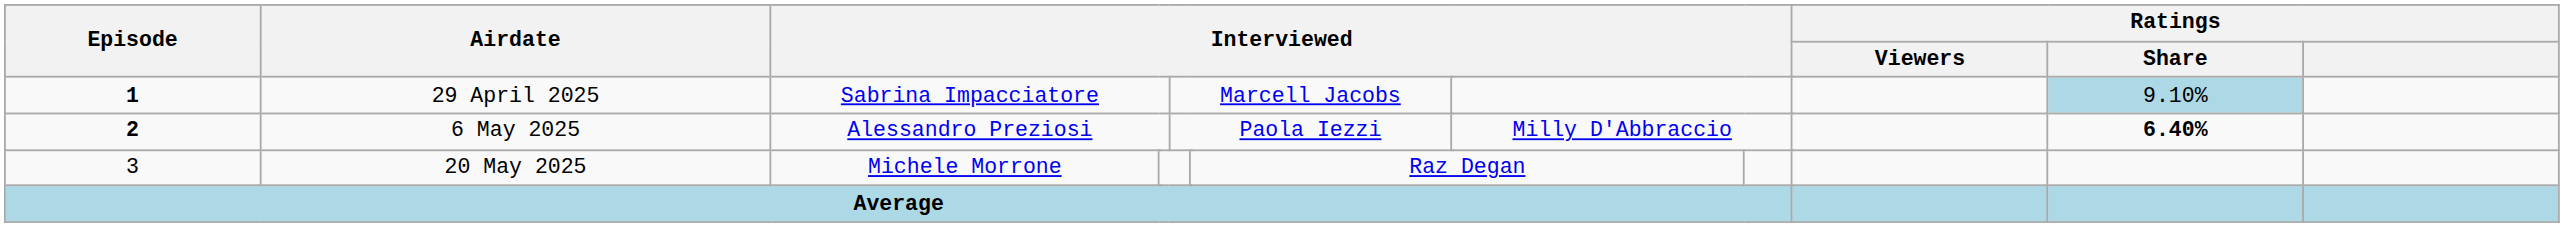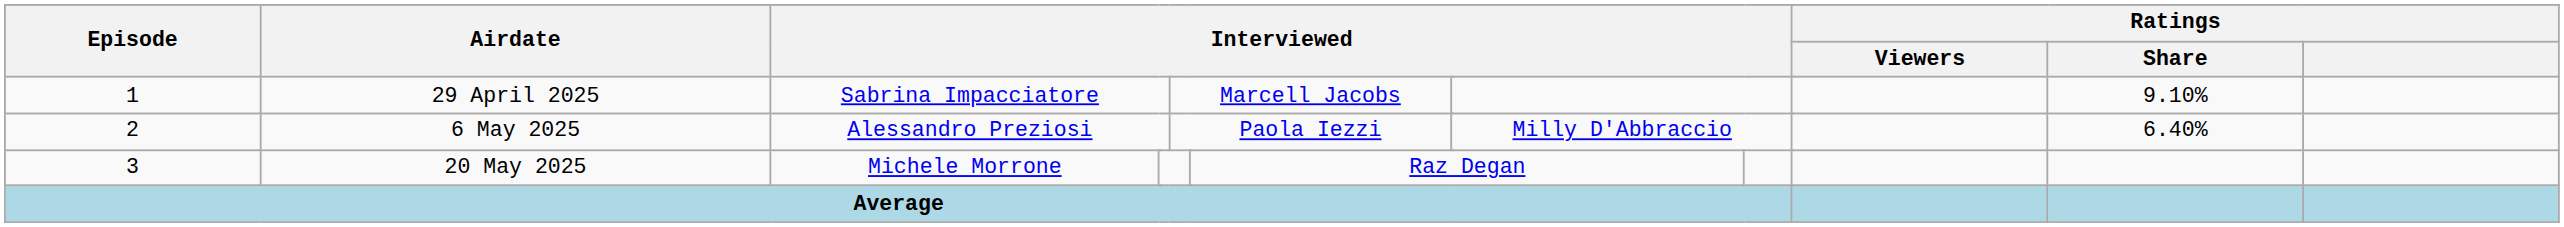(133, 95) bold -> (133, 95) normal
(2175, 95) lightblue background -> (2175, 95) no background
(133, 131) bold -> (133, 131) normal
(2175, 131) bold -> (2175, 131) normal
